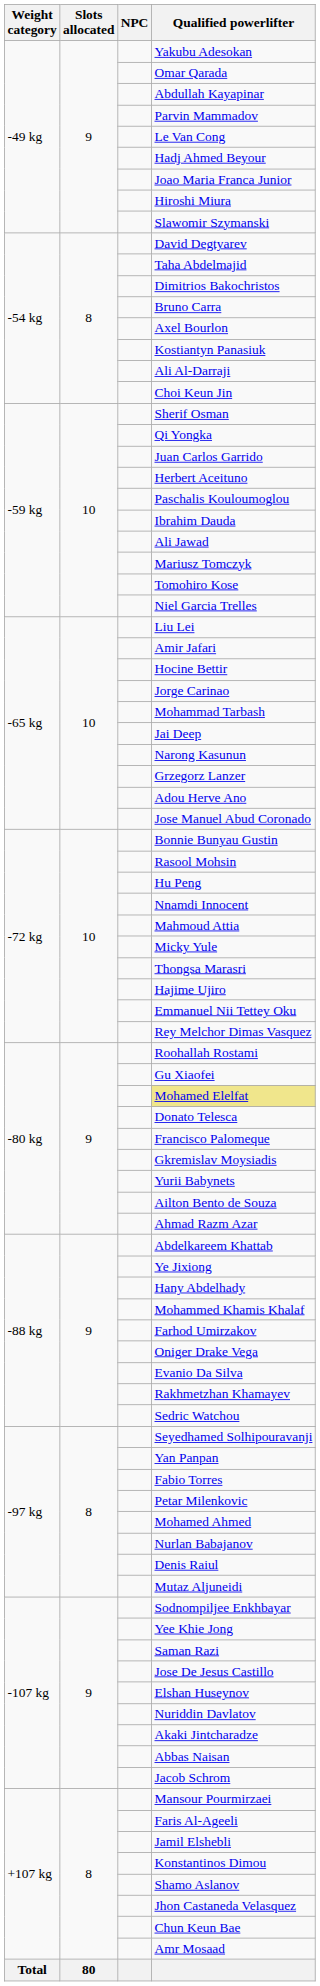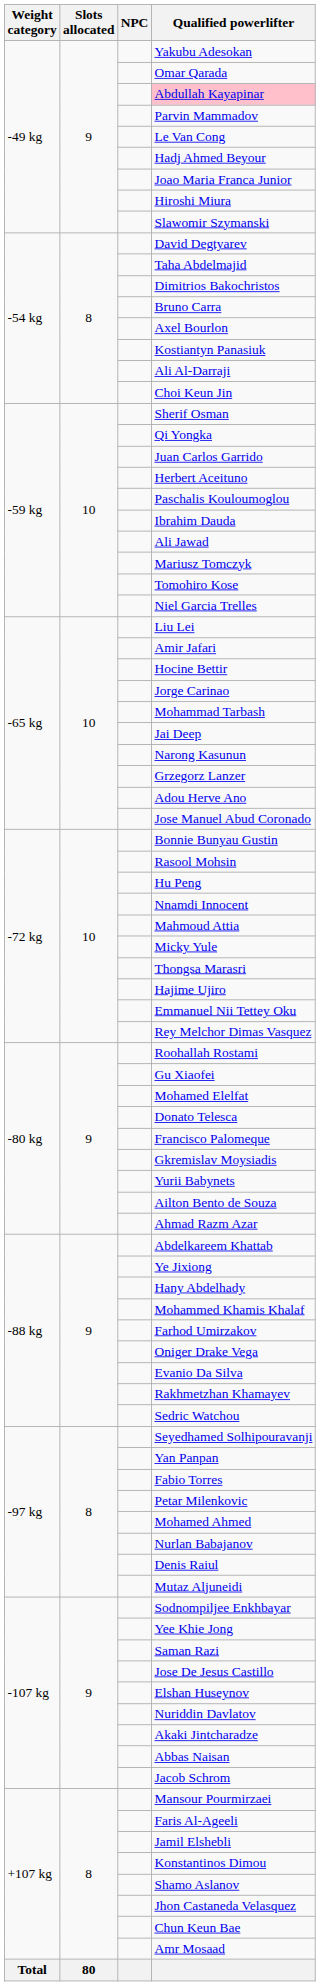(209, 94) no background -> (209, 94) pink background
(201, 1096) khaki background -> (201, 1096) no background
